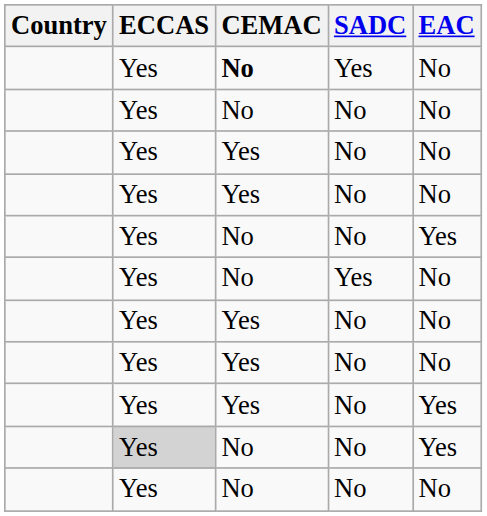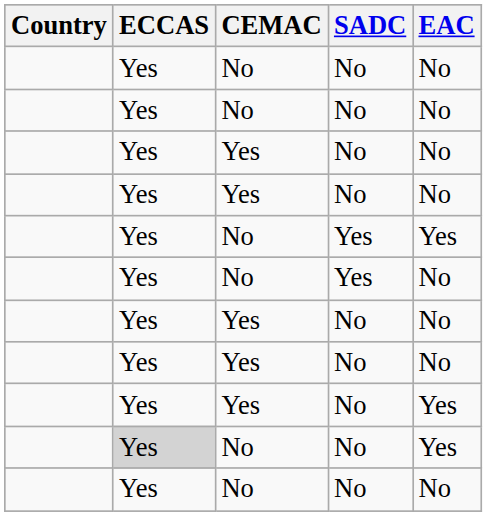(238, 67) bold -> (238, 67) normal
(353, 67) Yes -> (350, 67) No
(350, 236) No -> (353, 236) Yes
